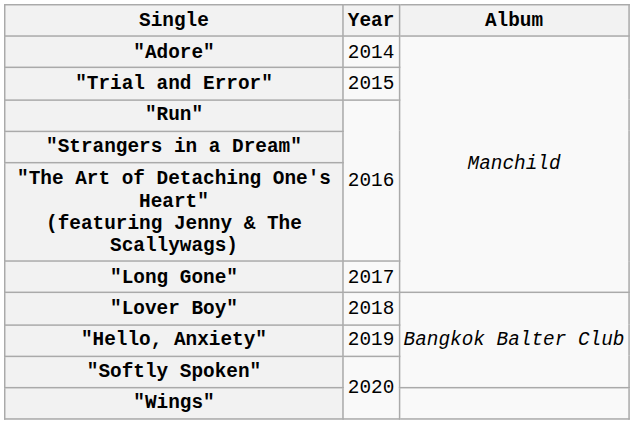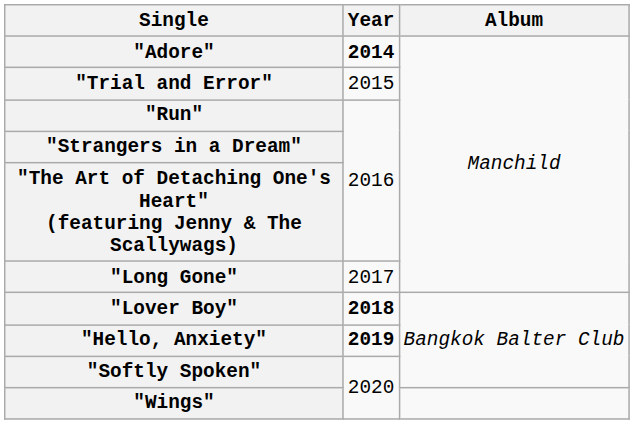(371, 52) normal -> (371, 52) bold
(371, 309) normal -> (371, 309) bold
(371, 340) normal -> (371, 340) bold
